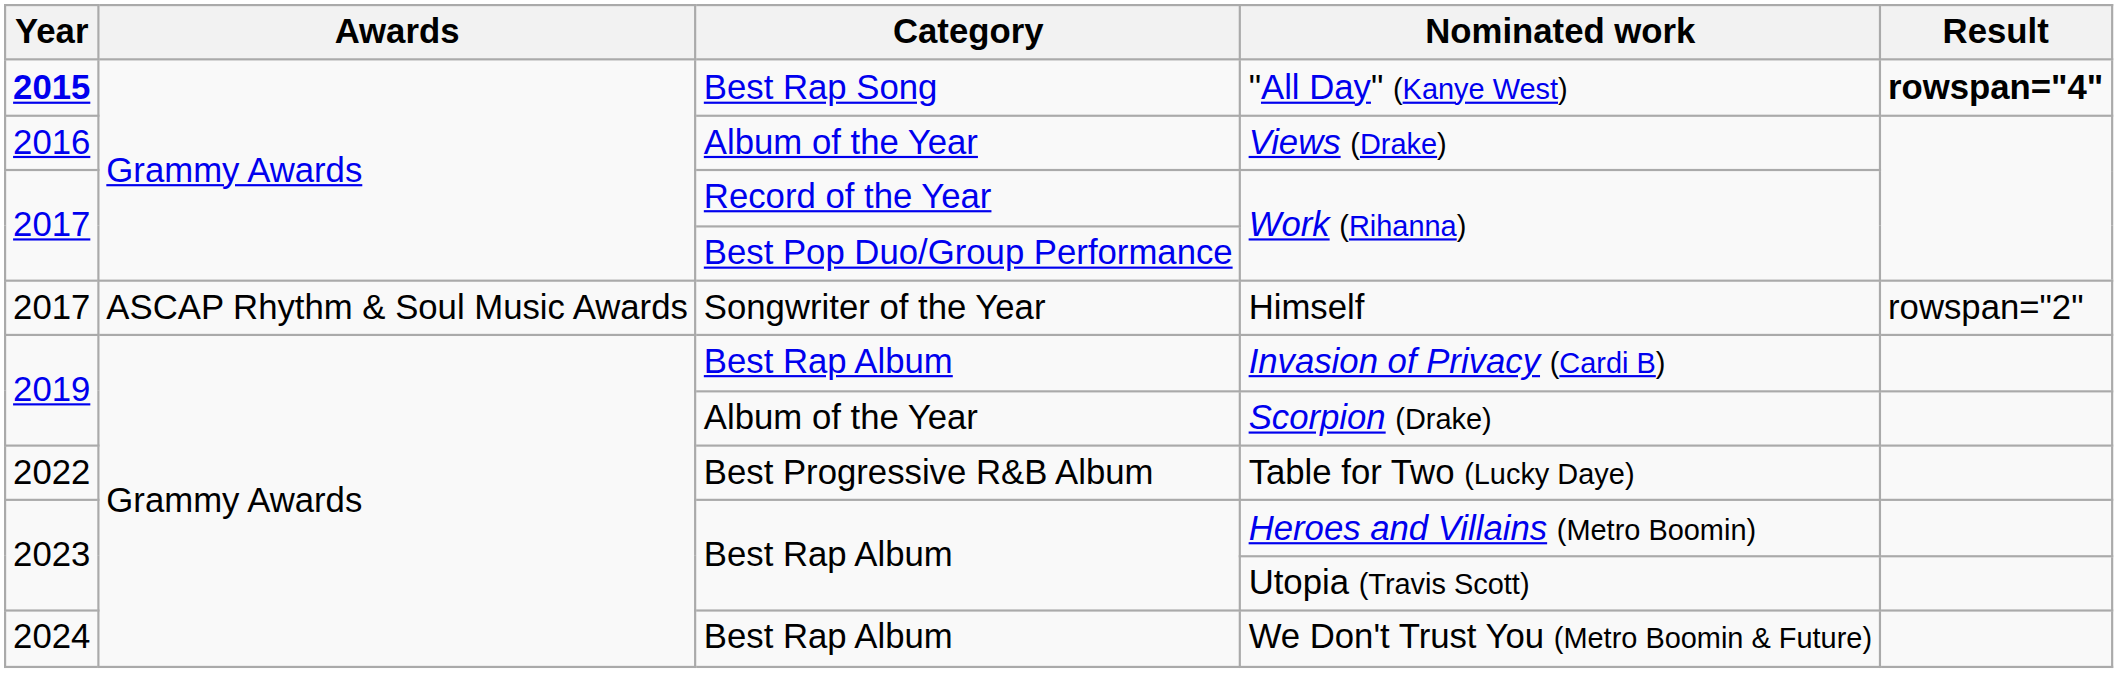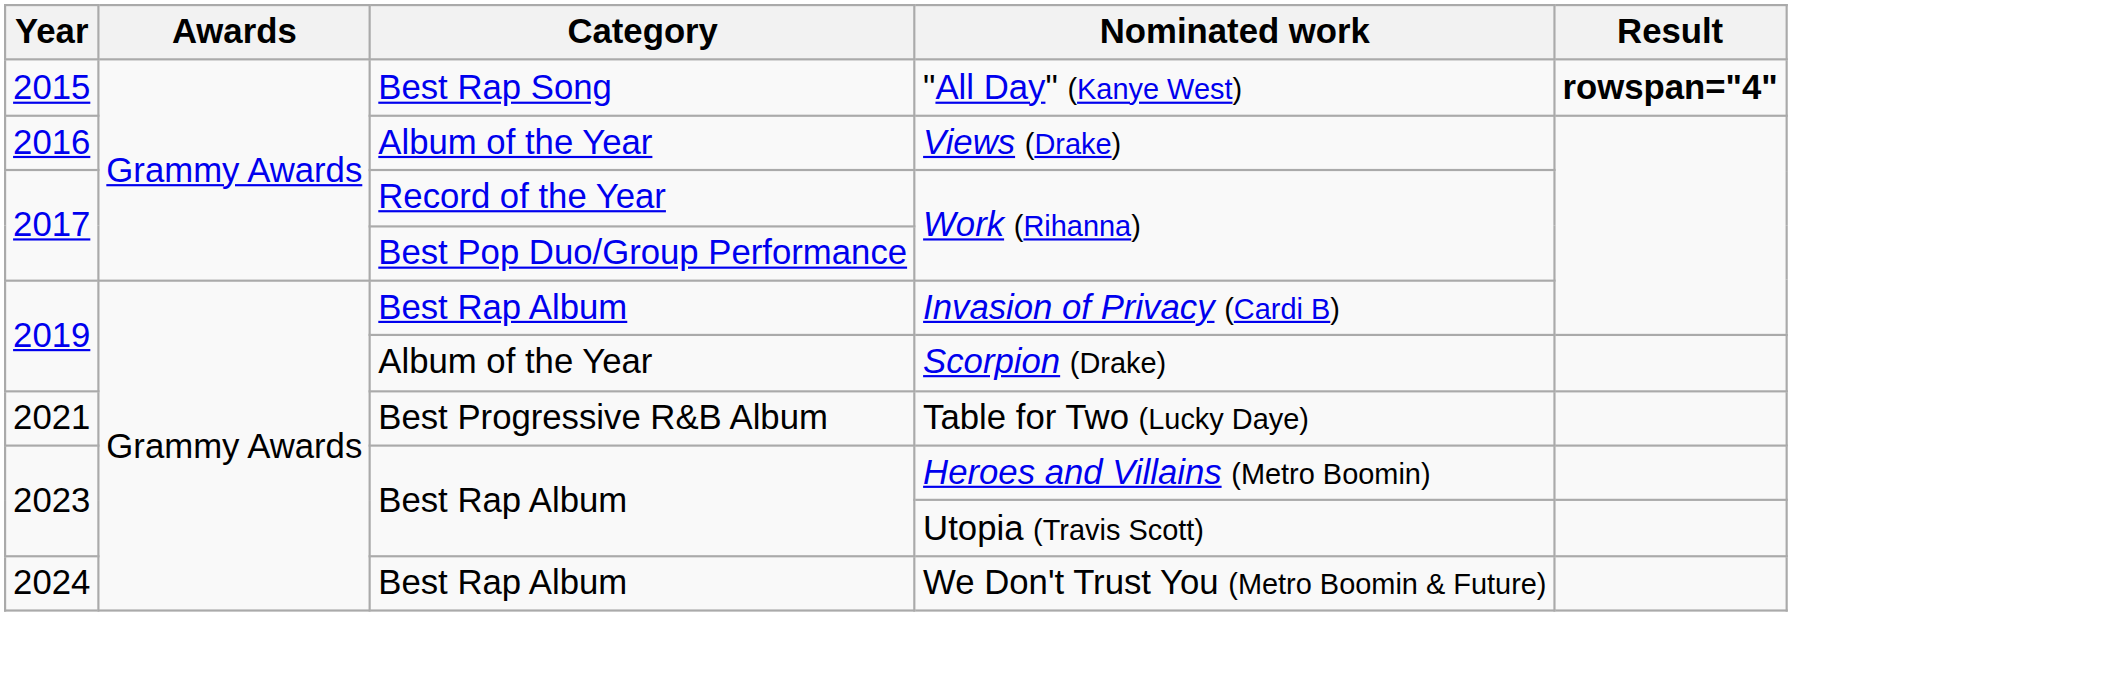(52, 87) bold -> (52, 87) normal
- row: (875, 307)
(52, 472) 2022 -> (52, 417) 2021
